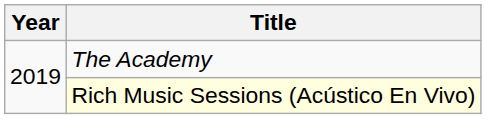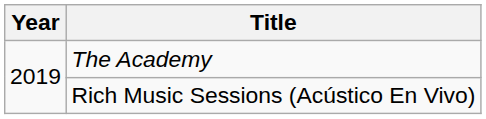(273, 95) lightyellow background -> (273, 95) no background
